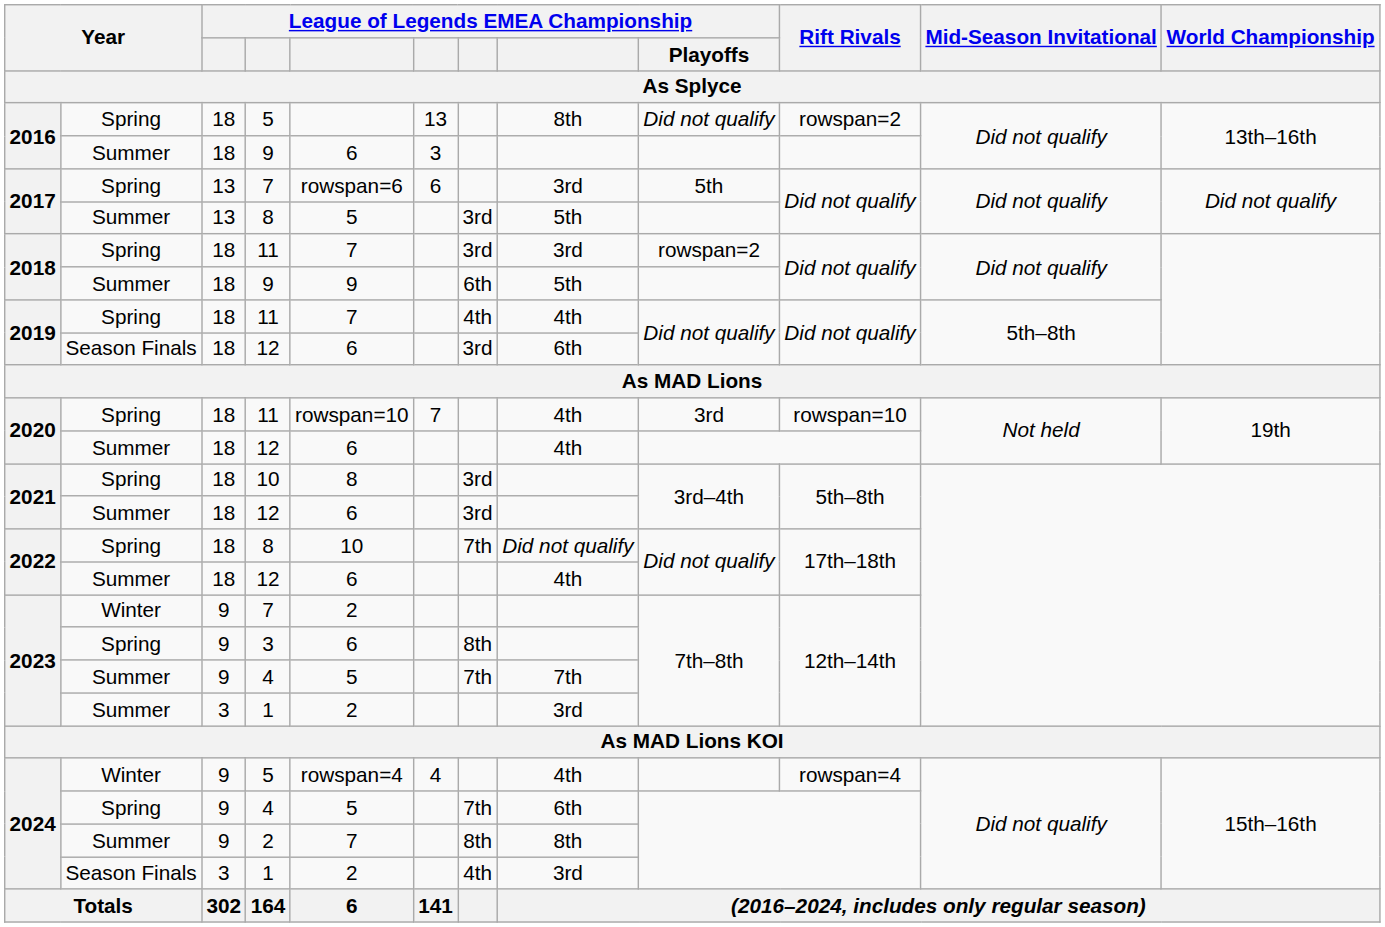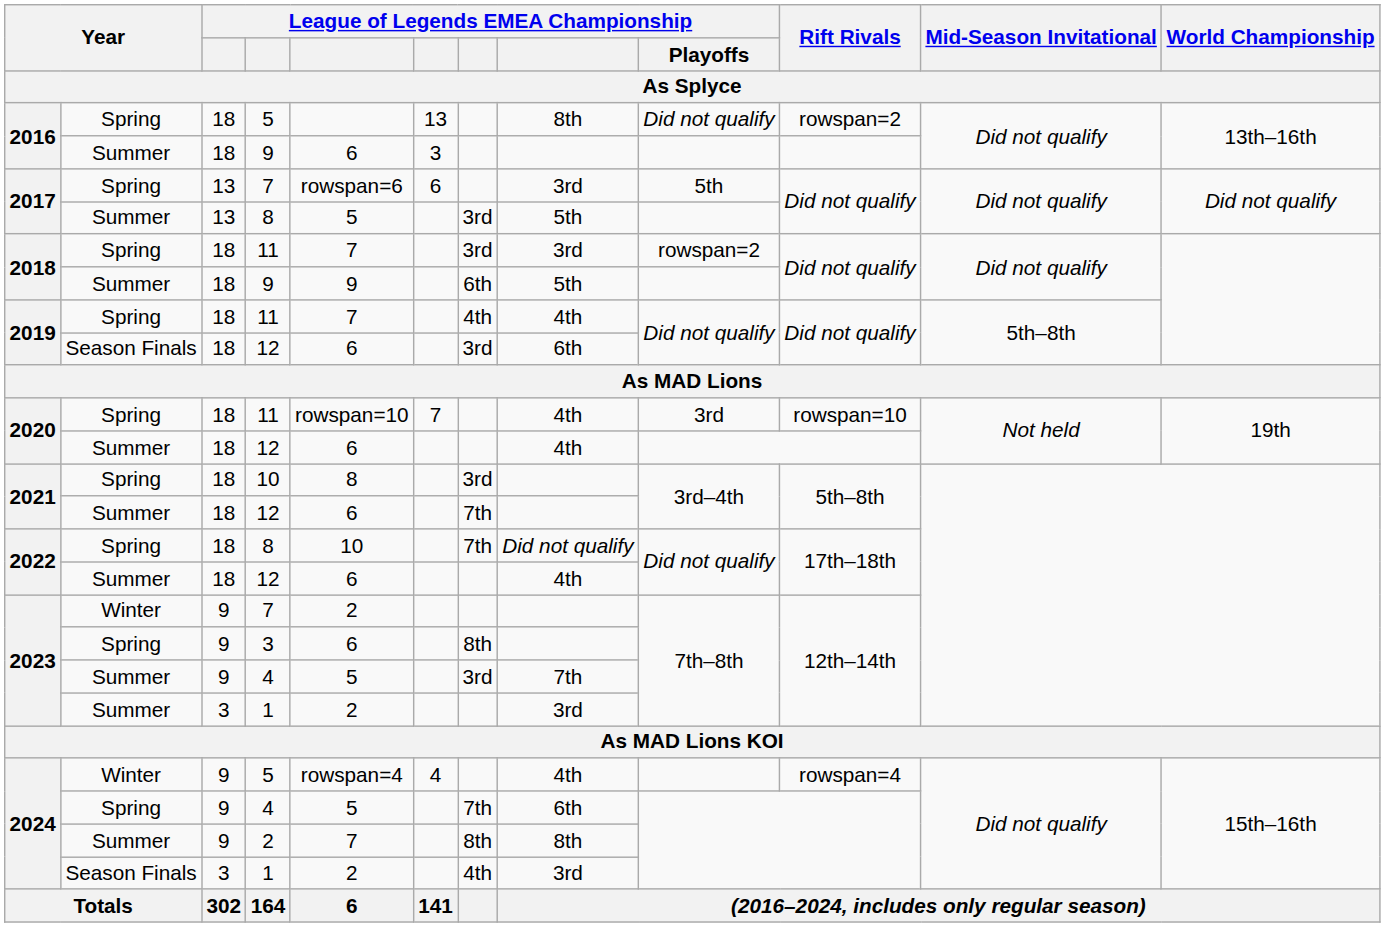(478, 513) 3rd -> (478, 513) 7th
(478, 677) 7th -> (478, 677) 3rd
